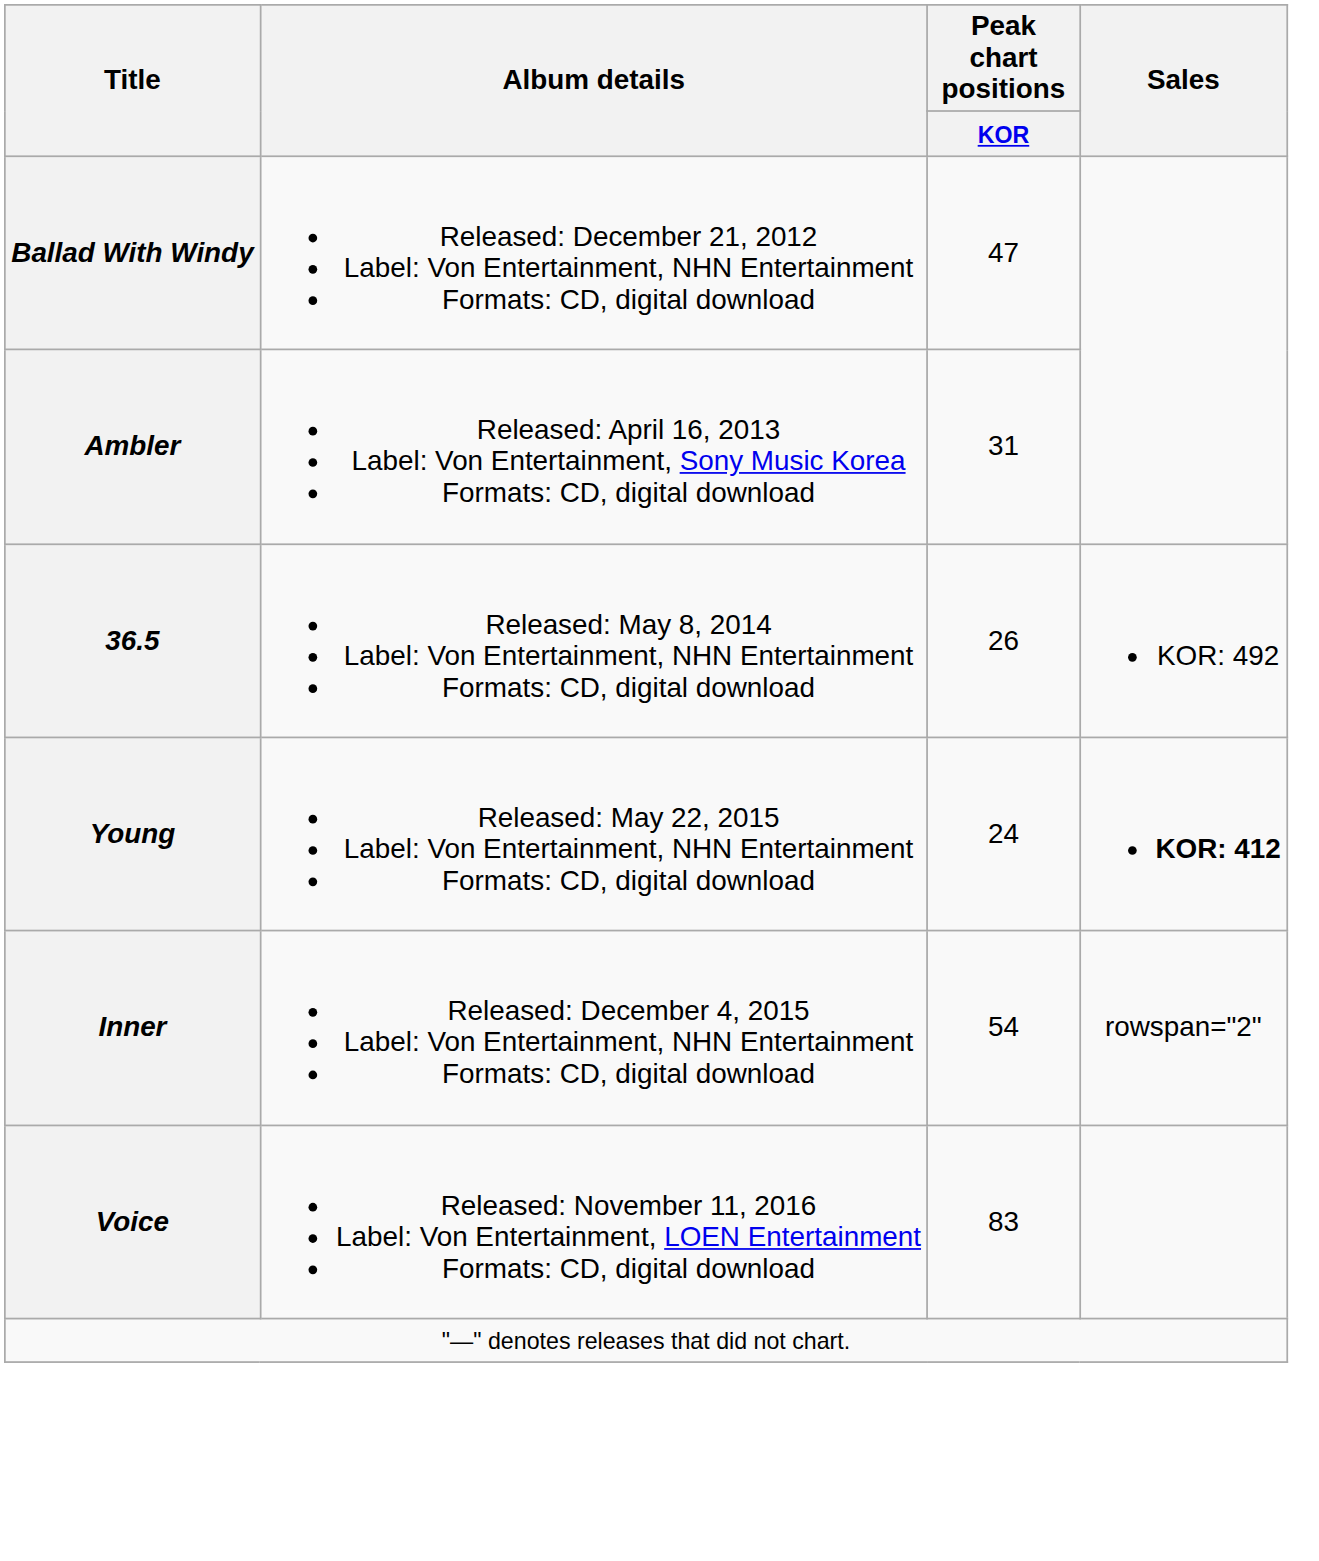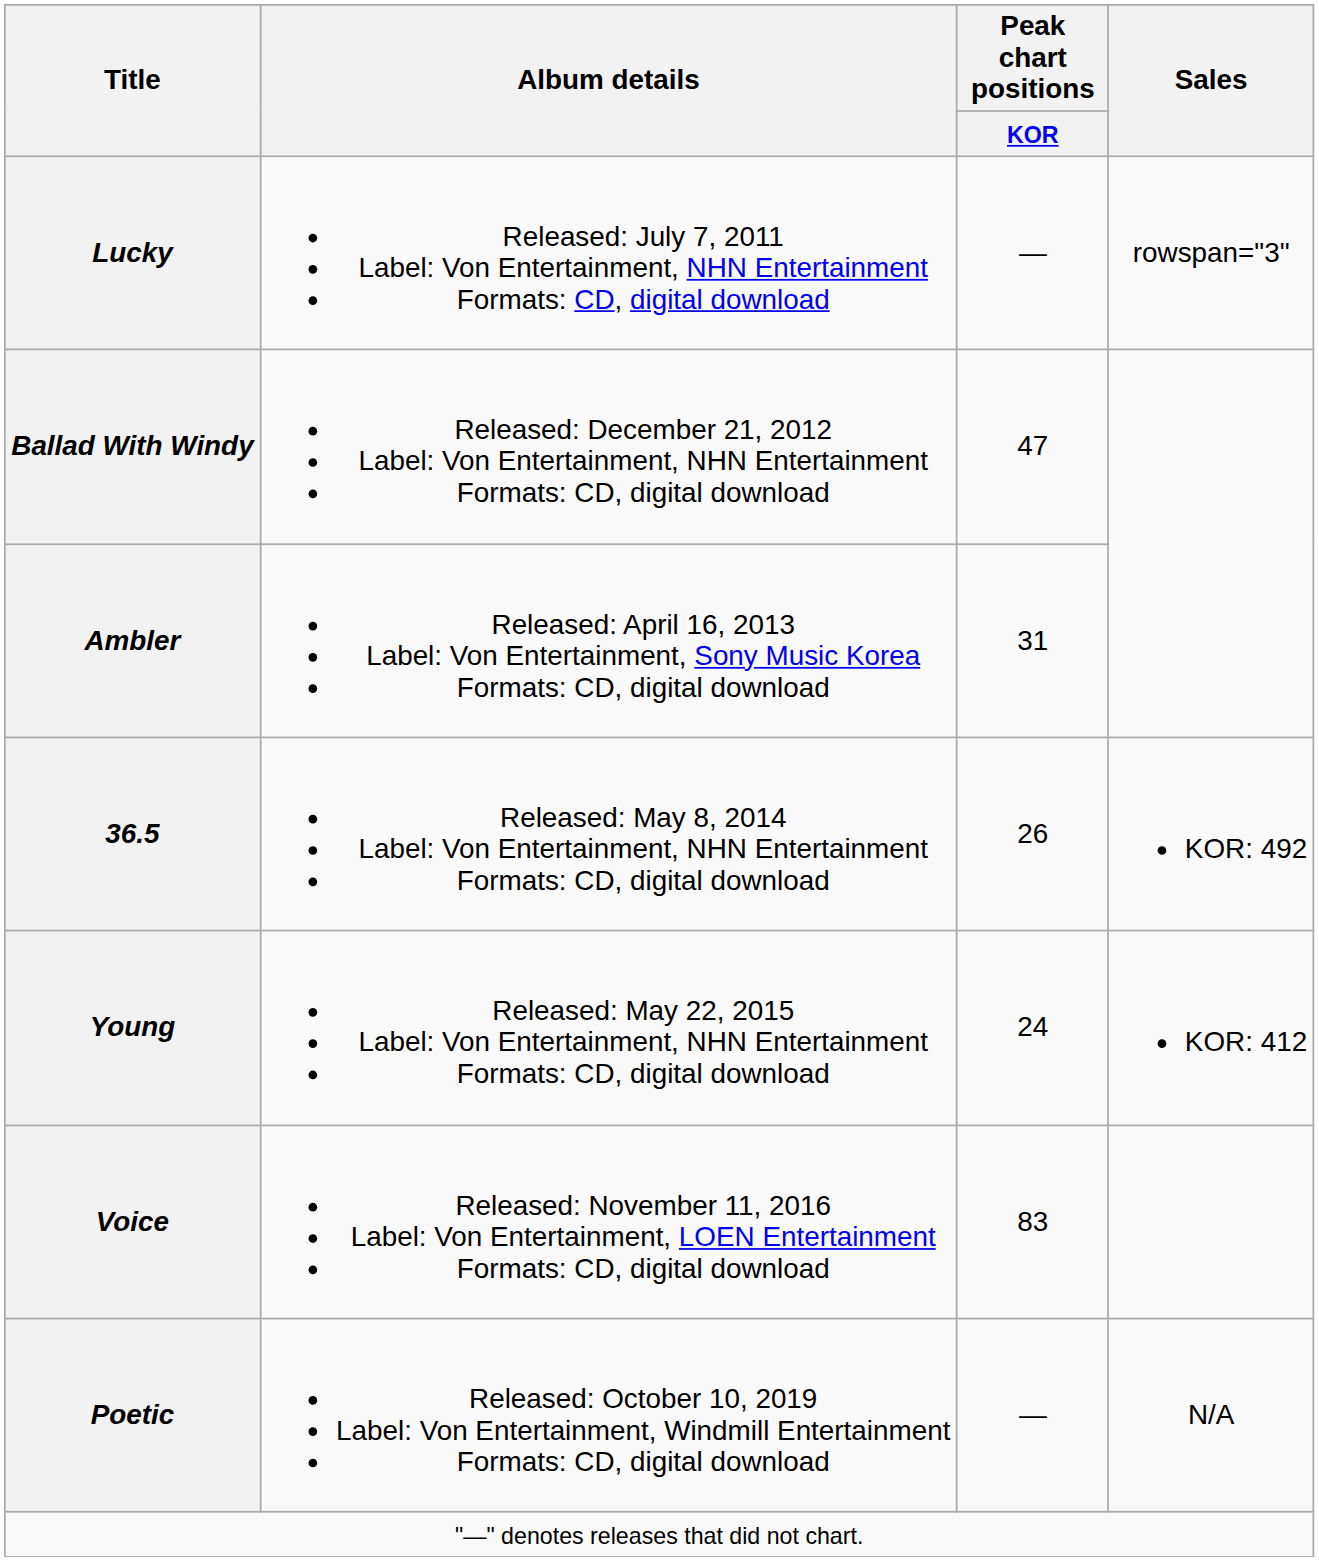+ row: (132, 252)
(1183, 850) bold -> (1211, 1044) normal
- row: (132, 1027)
+ row: (132, 1415)
